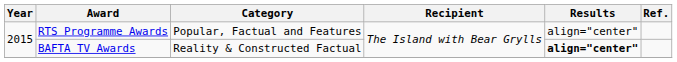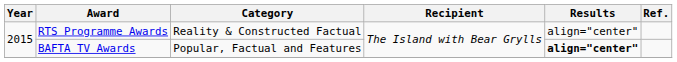(267, 31) Popular, Factual and Features -> (267, 31) Reality & Constructed Factual
(267, 48) Reality & Constructed Factual -> (267, 48) Popular, Factual and Features
